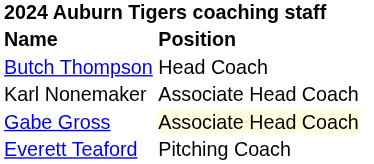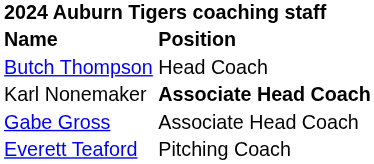(259, 94) normal -> (265, 94) bold
(259, 122) lightyellow background -> (259, 122) no background
